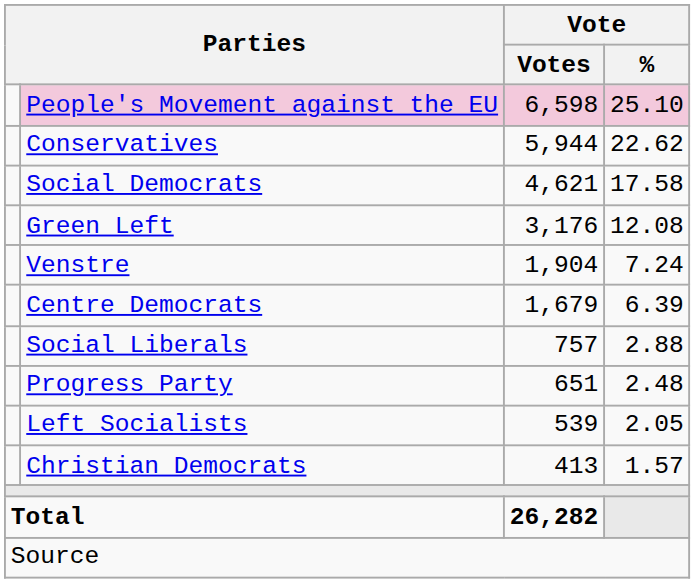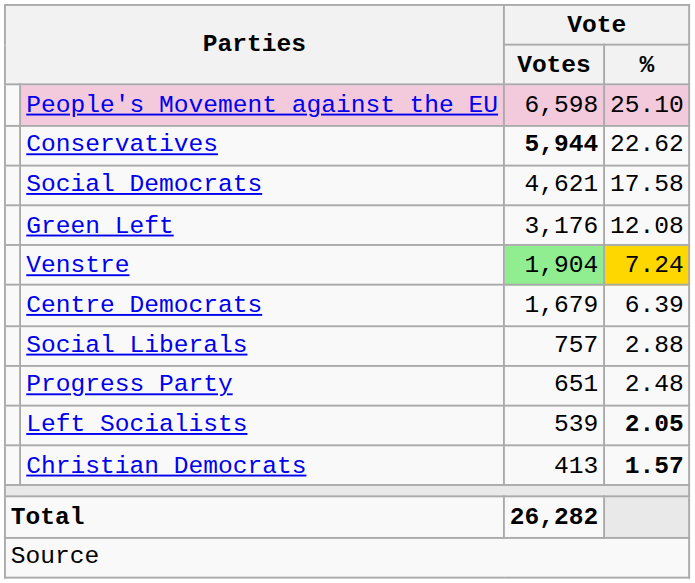(561, 145) normal -> (561, 145) bold
(561, 265) no background -> (561, 265) lightgreen background
(654, 265) no background -> (654, 265) gold background
(654, 425) normal -> (654, 425) bold
(654, 465) normal -> (654, 465) bold
